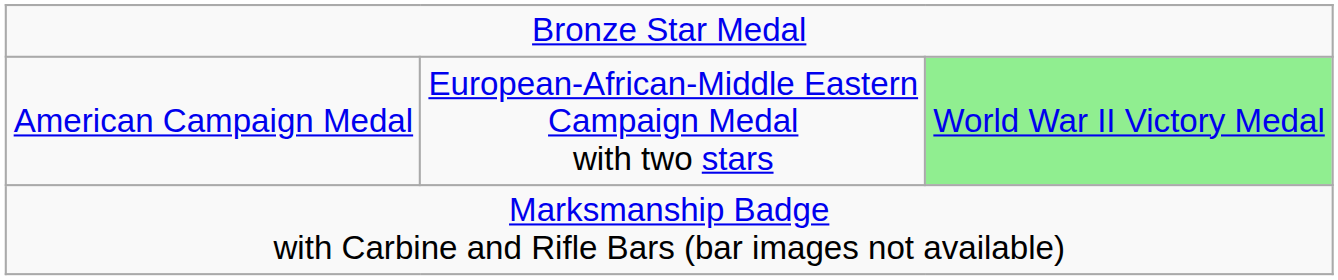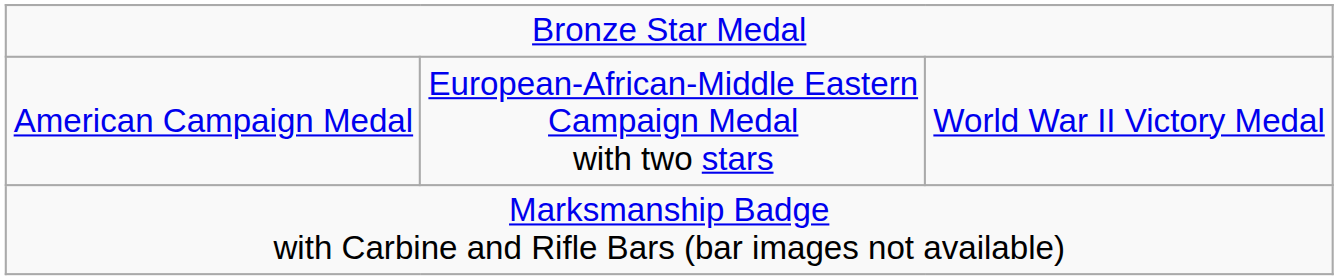(1129, 120) lightgreen background -> (1129, 120) no background
